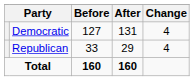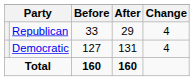rows swapped: (40, 31) <-> (40, 48)
